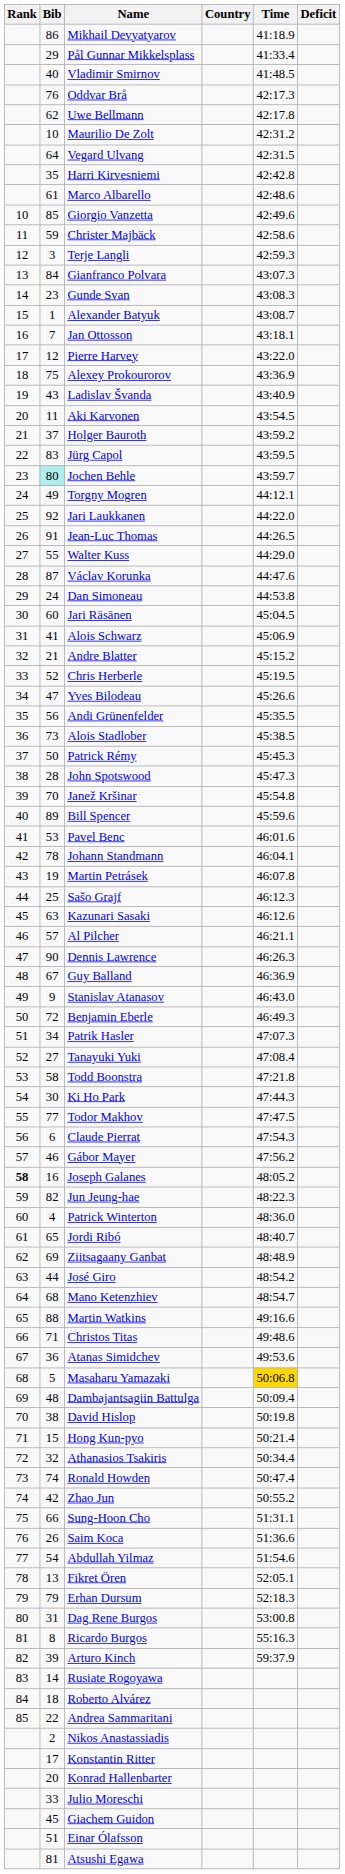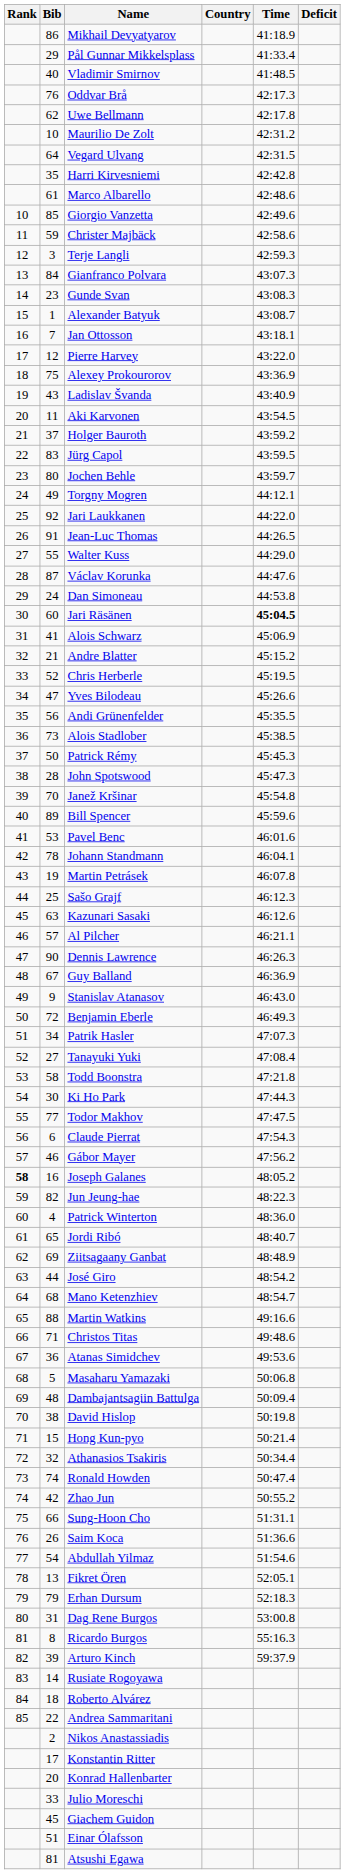(52, 475) paleturquoise background -> (52, 475) no background
(276, 615) normal -> (276, 615) bold
(276, 1377) gold background -> (276, 1377) no background
